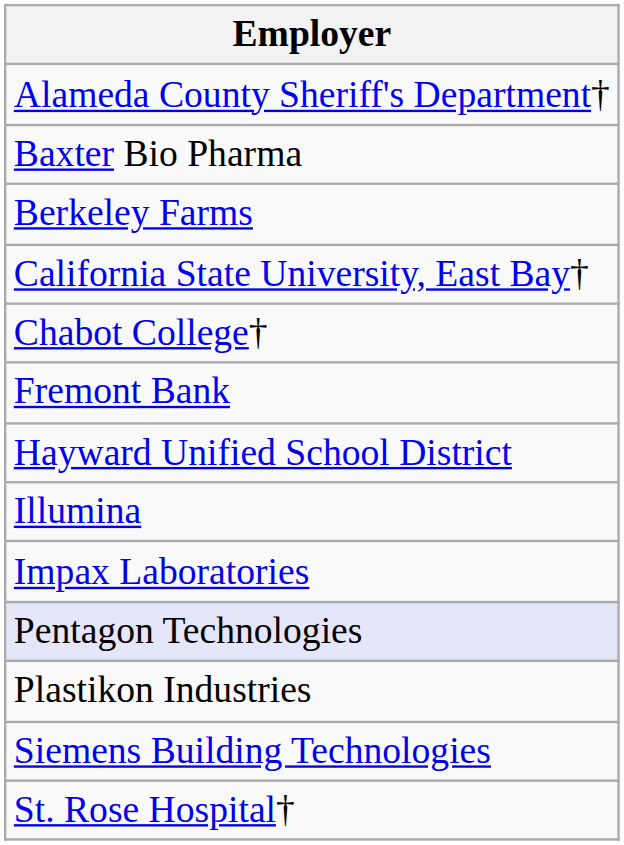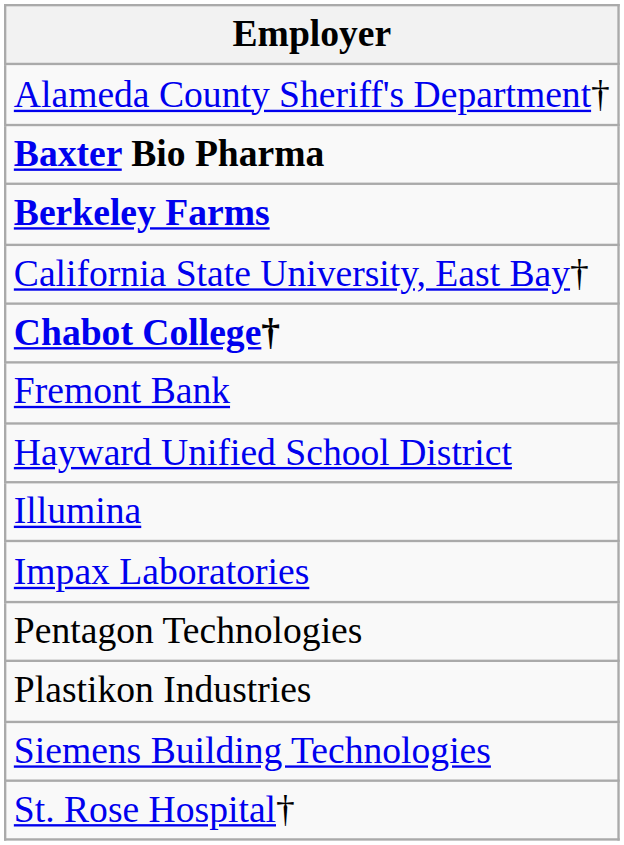(158, 153) normal -> (169, 153) bold
(133, 213) normal -> (142, 213) bold
(141, 332) normal -> (147, 332) bold
(188, 630) lavender background -> (188, 630) no background
